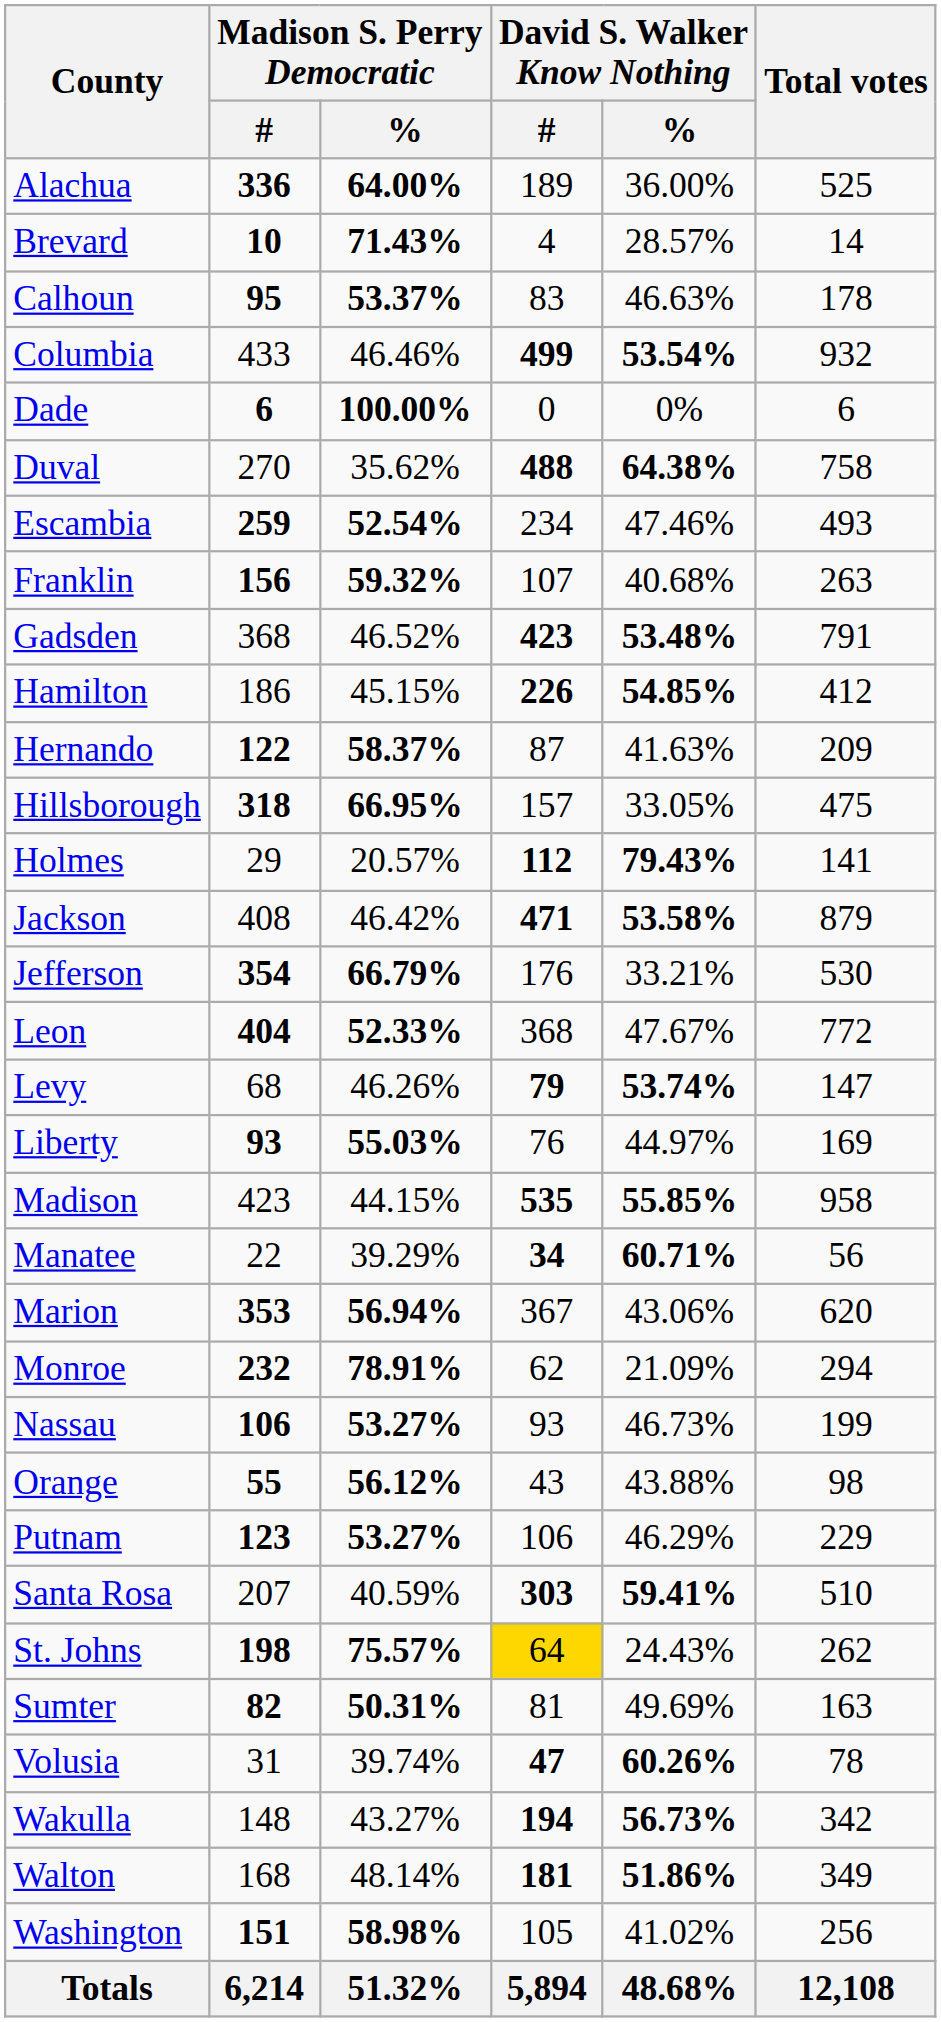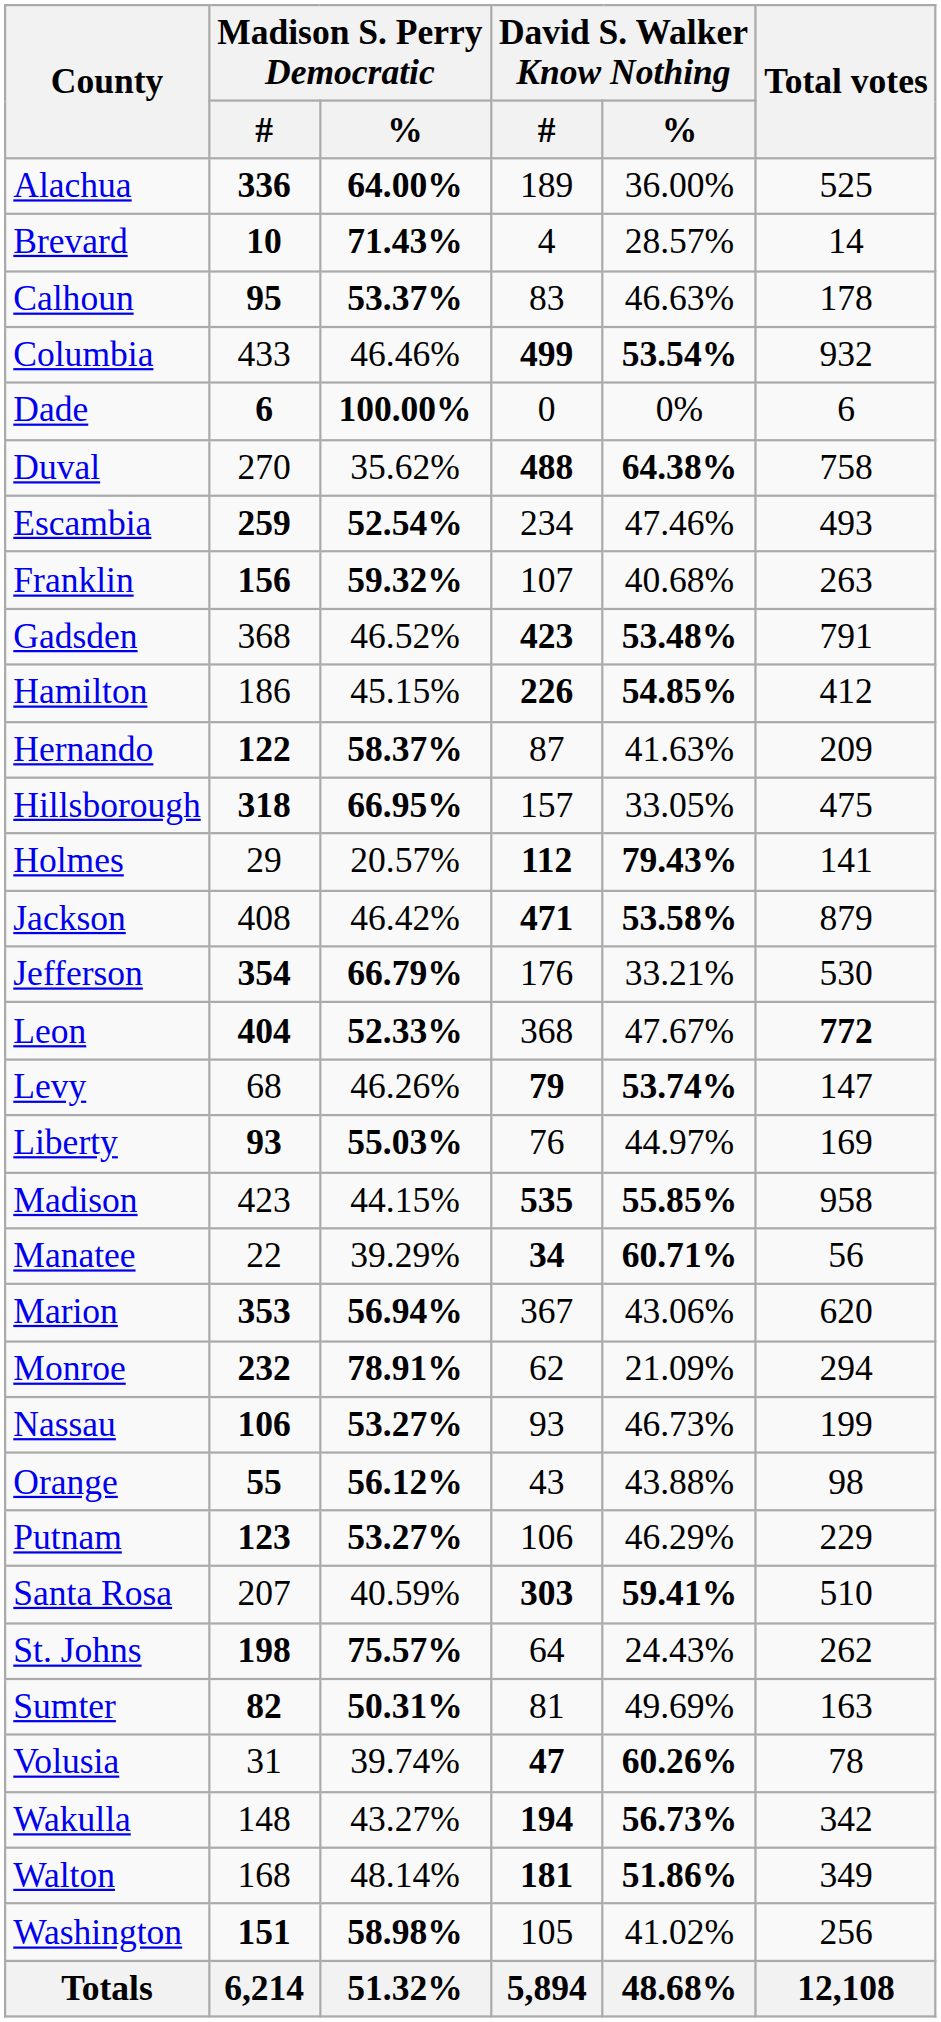(846, 1030) normal -> (846, 1030) bold
(547, 1649) gold background -> (547, 1649) no background
